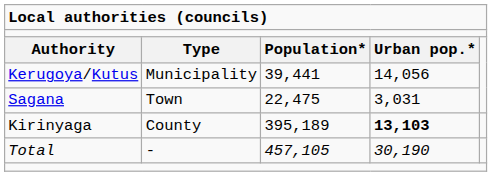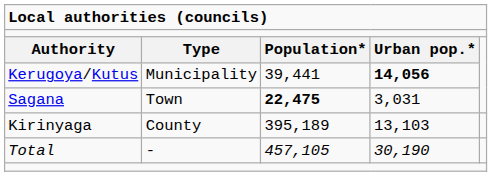(402, 75) normal -> (402, 75) bold
(292, 100) normal -> (292, 100) bold
(402, 125) bold -> (402, 125) normal
